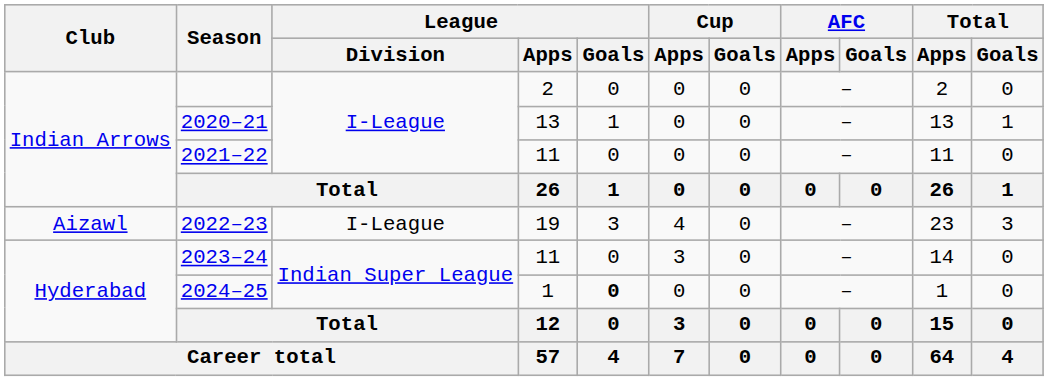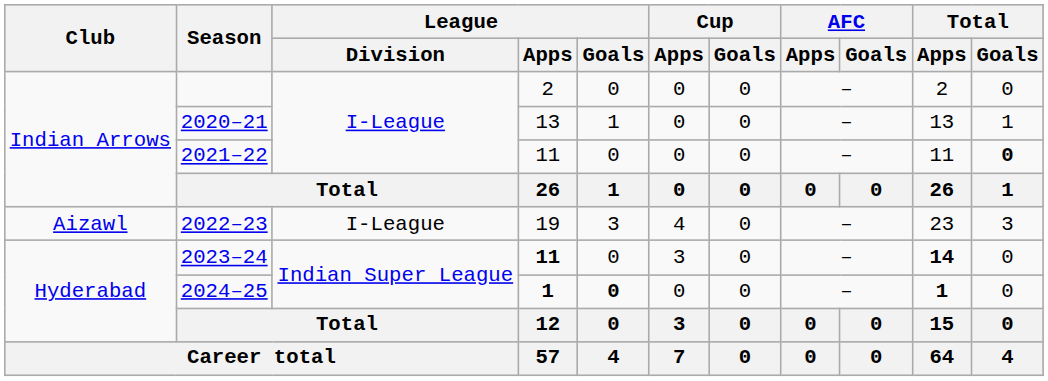(1008, 156) normal -> (1008, 156) bold
(548, 257) normal -> (548, 257) bold
(942, 257) normal -> (942, 257) bold
(548, 291) normal -> (548, 291) bold
(942, 291) normal -> (942, 291) bold
